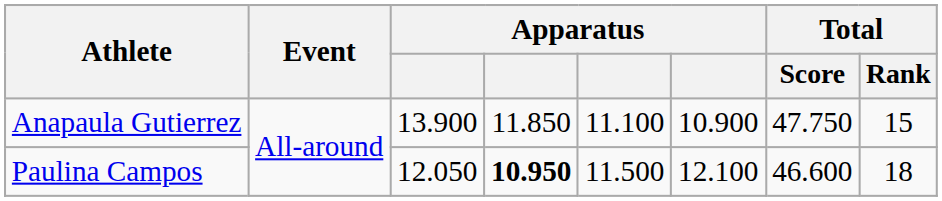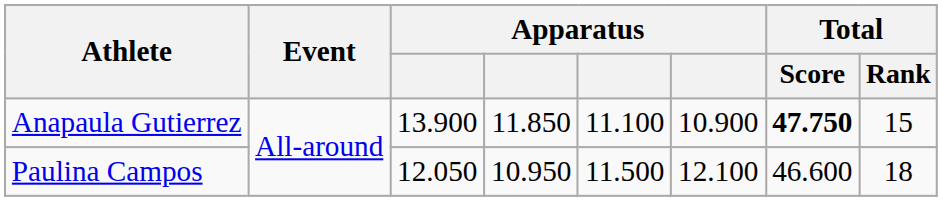(812, 122) normal -> (812, 122) bold
(531, 171) bold -> (531, 171) normal
